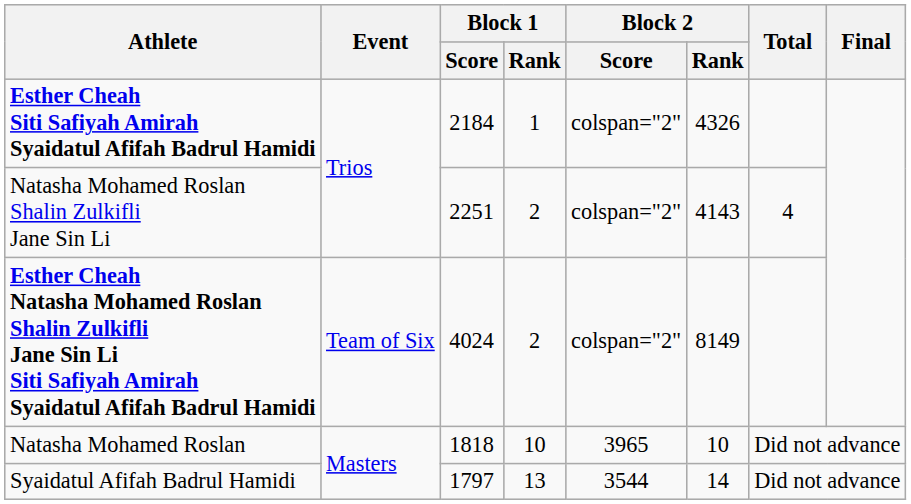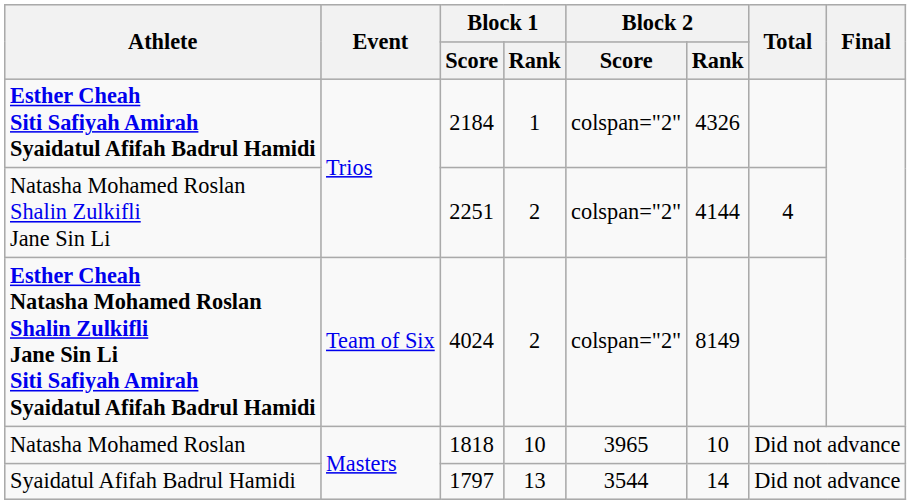(718, 212) 4143 -> (718, 212) 4144
